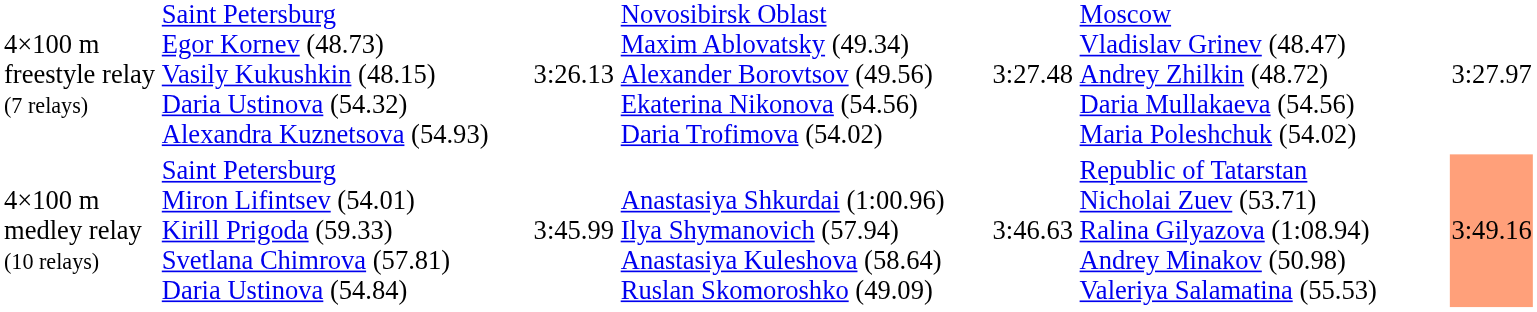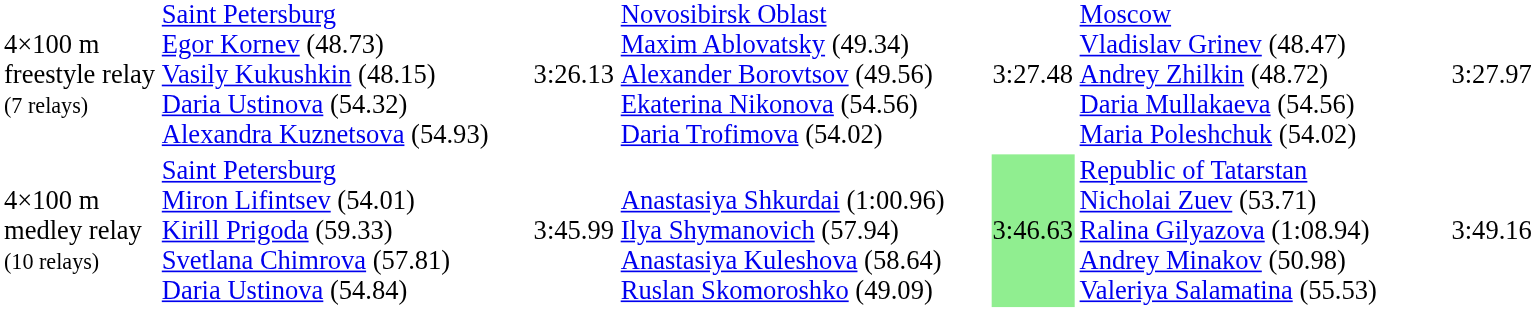(1033, 230) no background -> (1033, 230) lightgreen background
(1492, 230) lightsalmon background -> (1492, 230) no background
